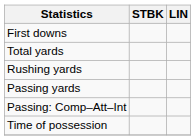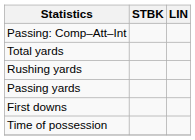rows swapped: (37, 32) <-> (67, 107)
